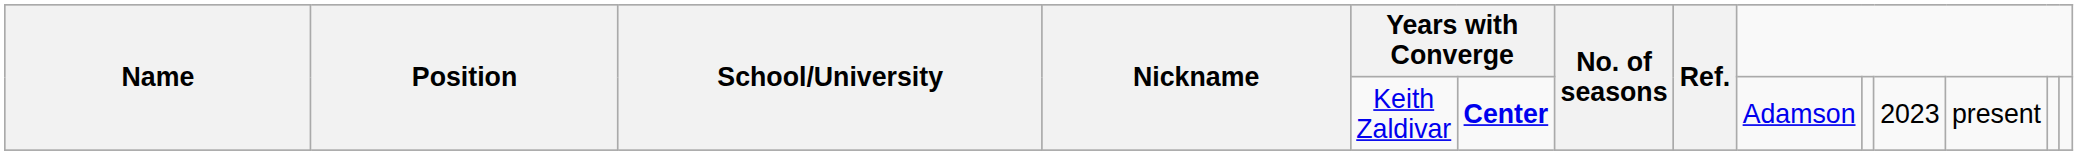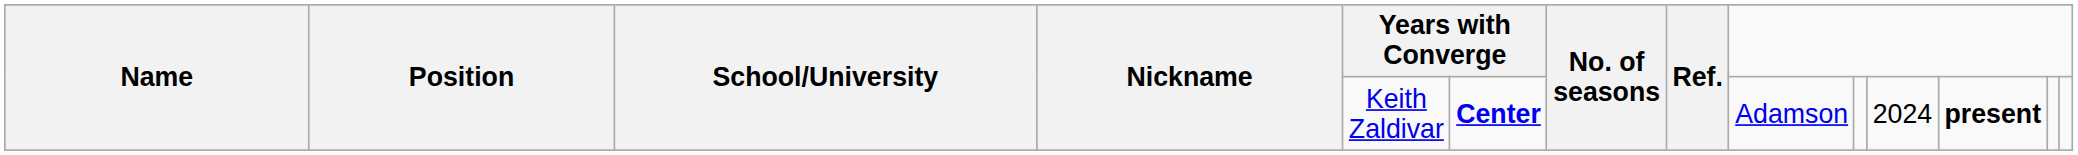(1910, 113) 2023 -> (1902, 113) 2024
(1996, 113) normal -> (1993, 113) bold
